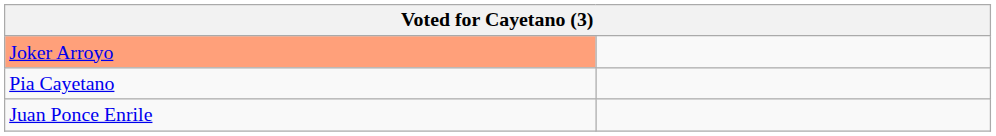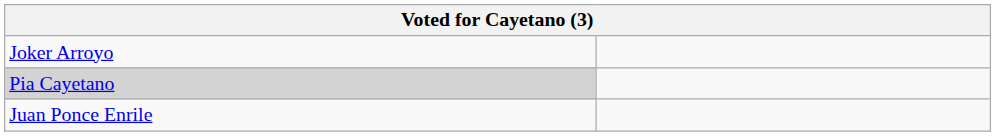(61, 51) lightsalmon background -> (61, 51) no background
(62, 83) no background -> (62, 83) lightgrey background
